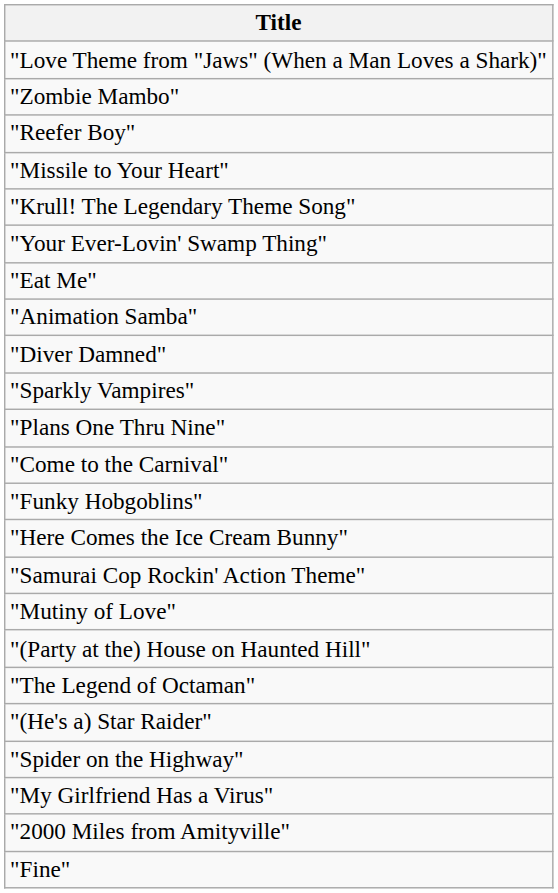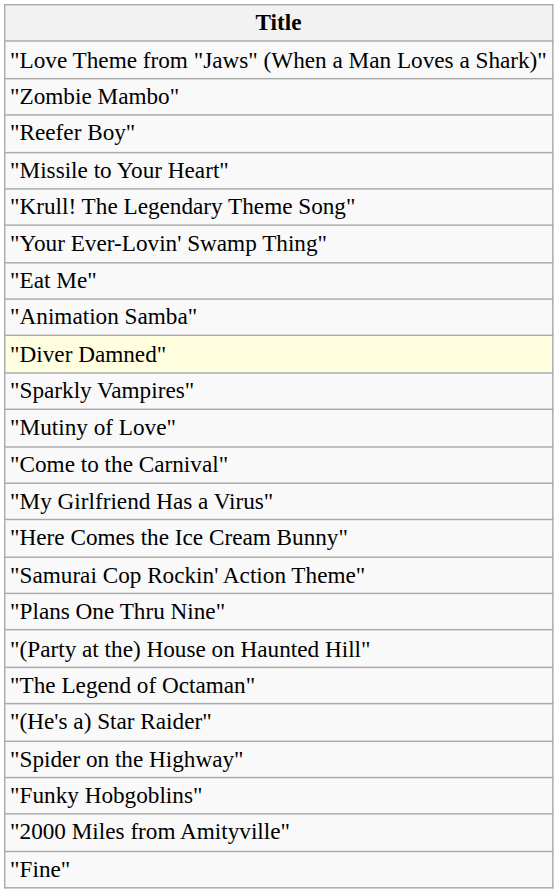(88, 354) no background -> (88, 354) lightyellow background
(118, 427) "Plans One Thru Nine" -> (93, 427) "Mutiny of Love"
(106, 501) "Funky Hobgoblins" -> (142, 501) "My Girlfriend Has a Virus"
(93, 611) "Mutiny of Love" -> (118, 611) "Plans One Thru Nine"
(142, 795) "My Girlfriend Has a Virus" -> (106, 795) "Funky Hobgoblins"
